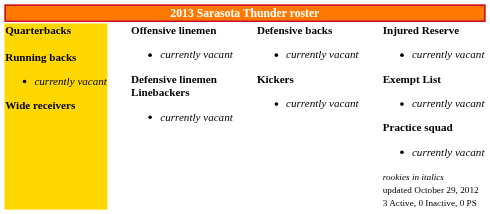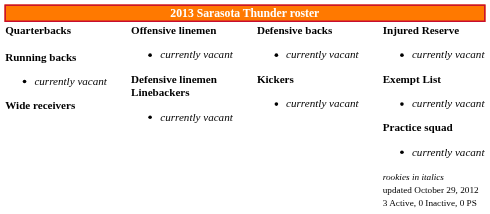(56, 68) gold background -> (56, 68) no background
